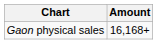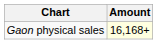(130, 30) no background -> (130, 30) lightyellow background
